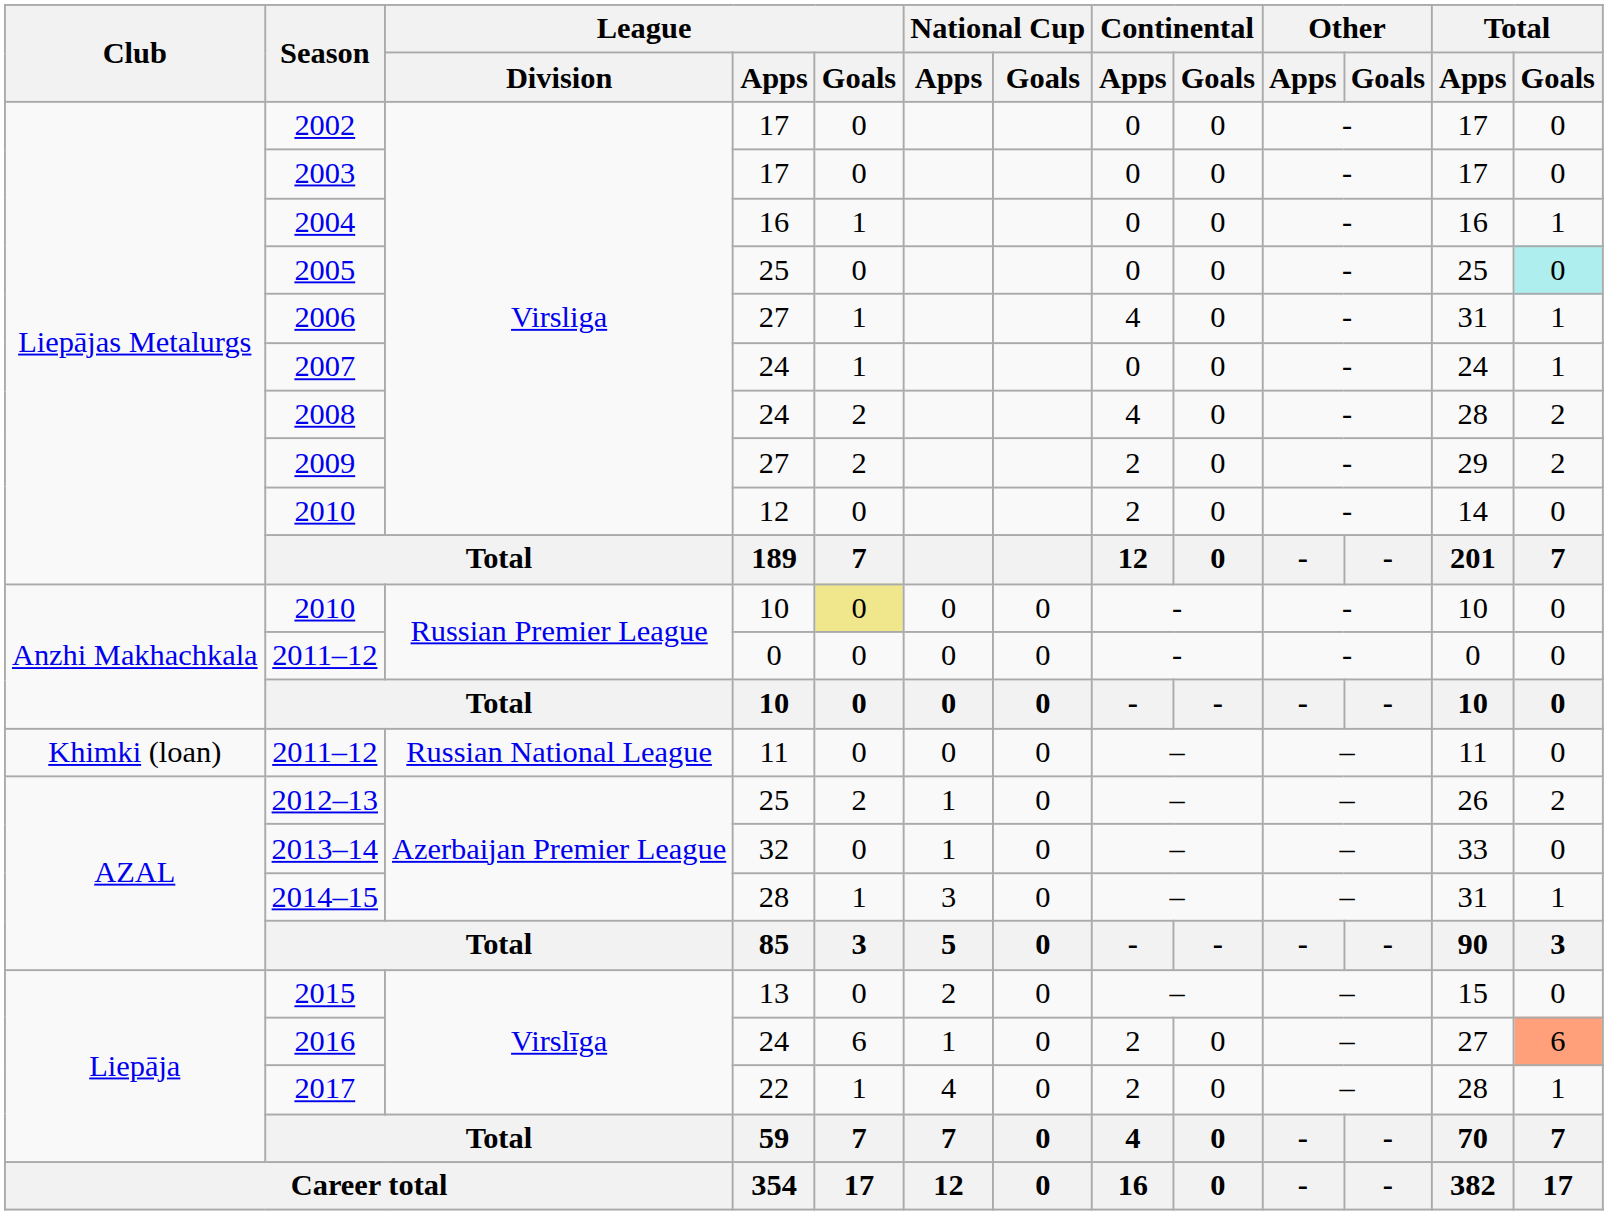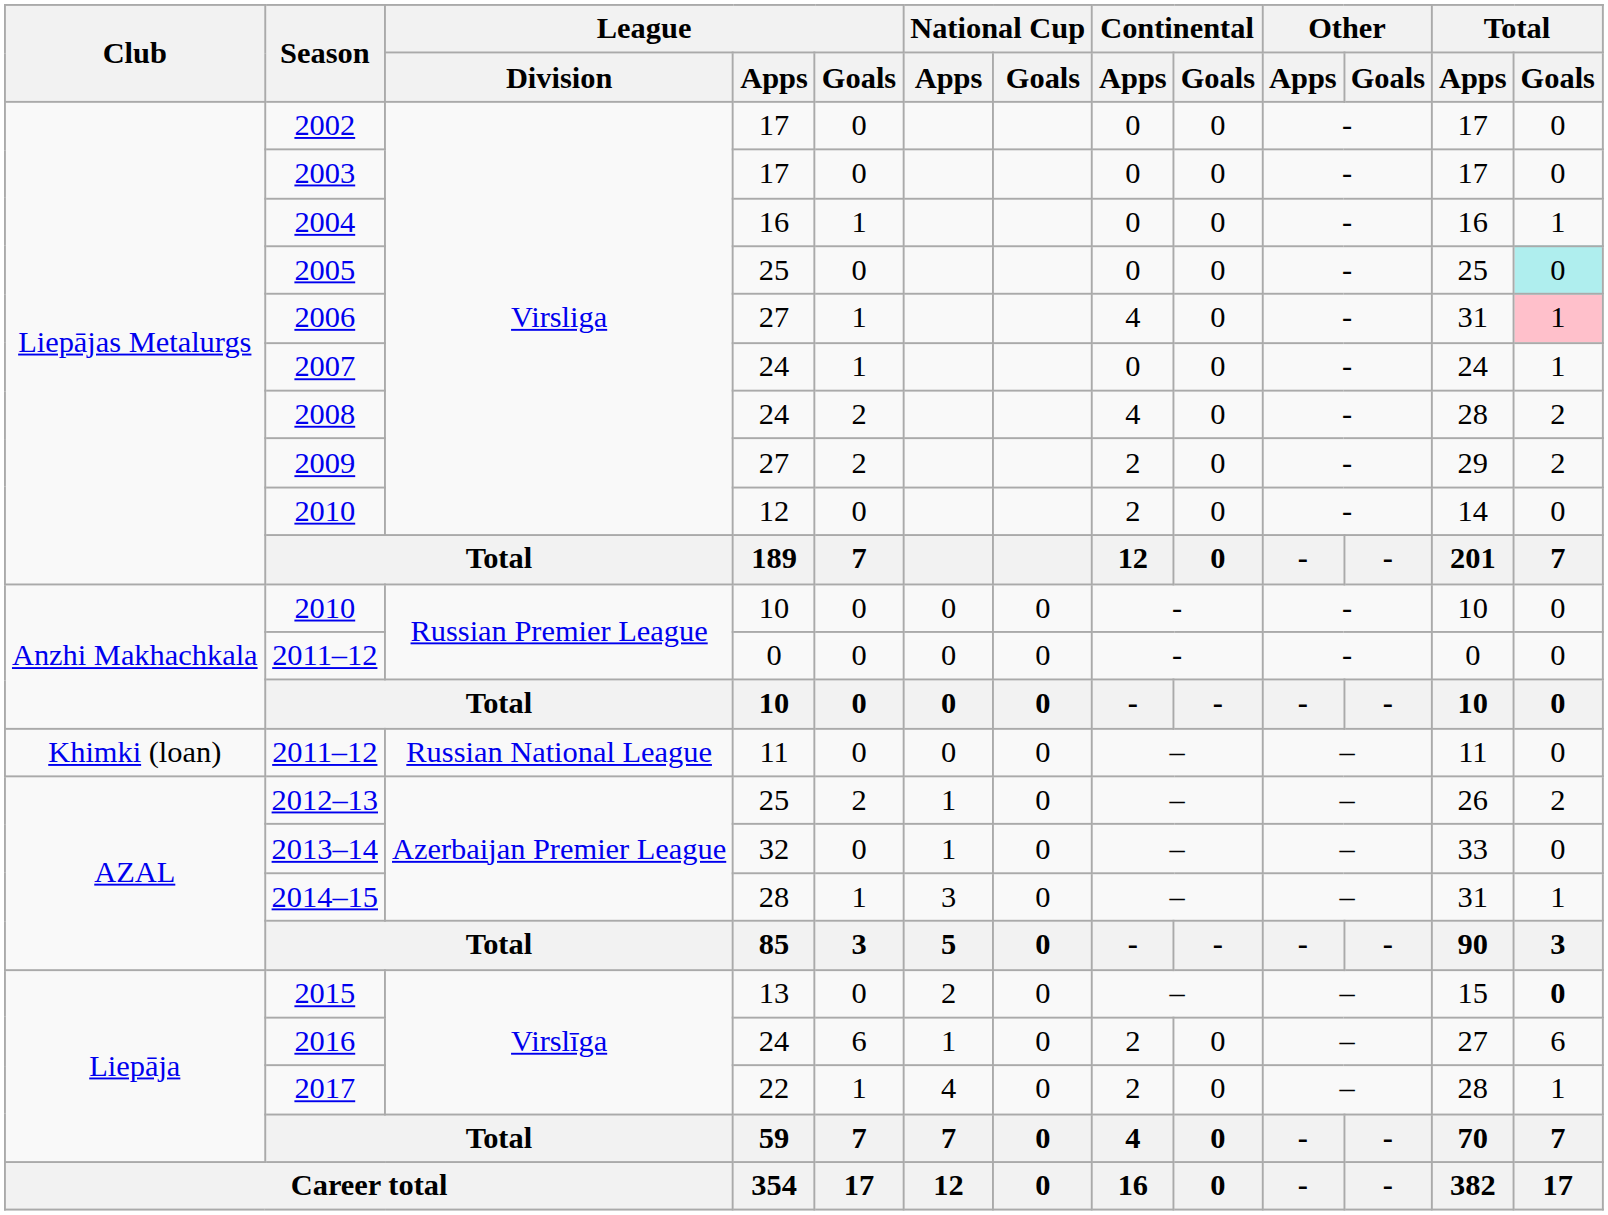(1558, 317) no background -> (1558, 317) pink background
(859, 607) khaki background -> (859, 607) no background
(1558, 992) normal -> (1558, 992) bold
(1558, 1041) lightsalmon background -> (1558, 1041) no background
